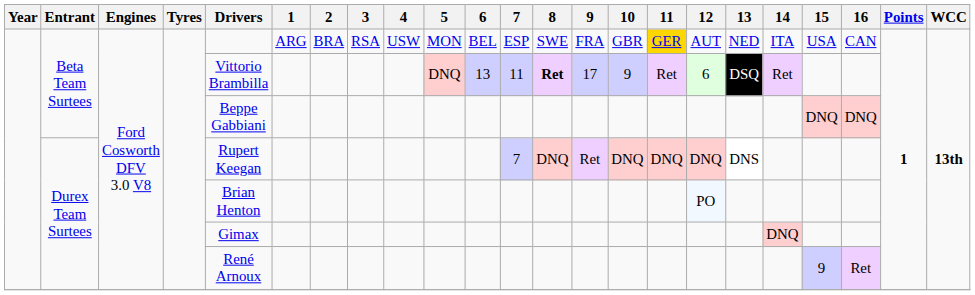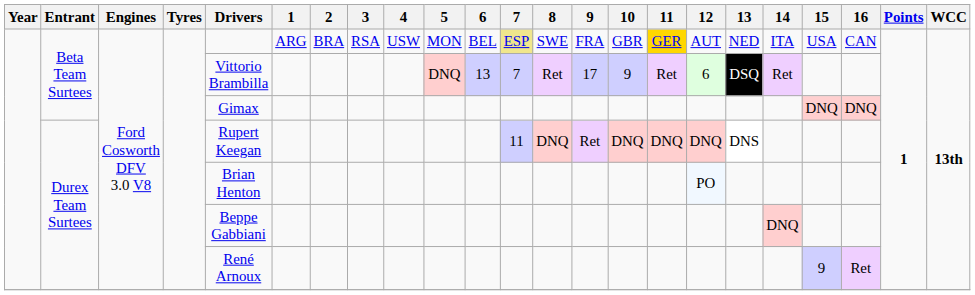(516, 41) no background -> (516, 41) khaki background
(516, 74) 11 -> (516, 74) 7
(552, 74) bold -> (552, 74) normal
(239, 117) Beppe Gabbiani -> (238, 108) Gimax
(516, 159) 7 -> (516, 141) 11
(238, 234) Gimax -> (239, 226) Beppe Gabbiani
